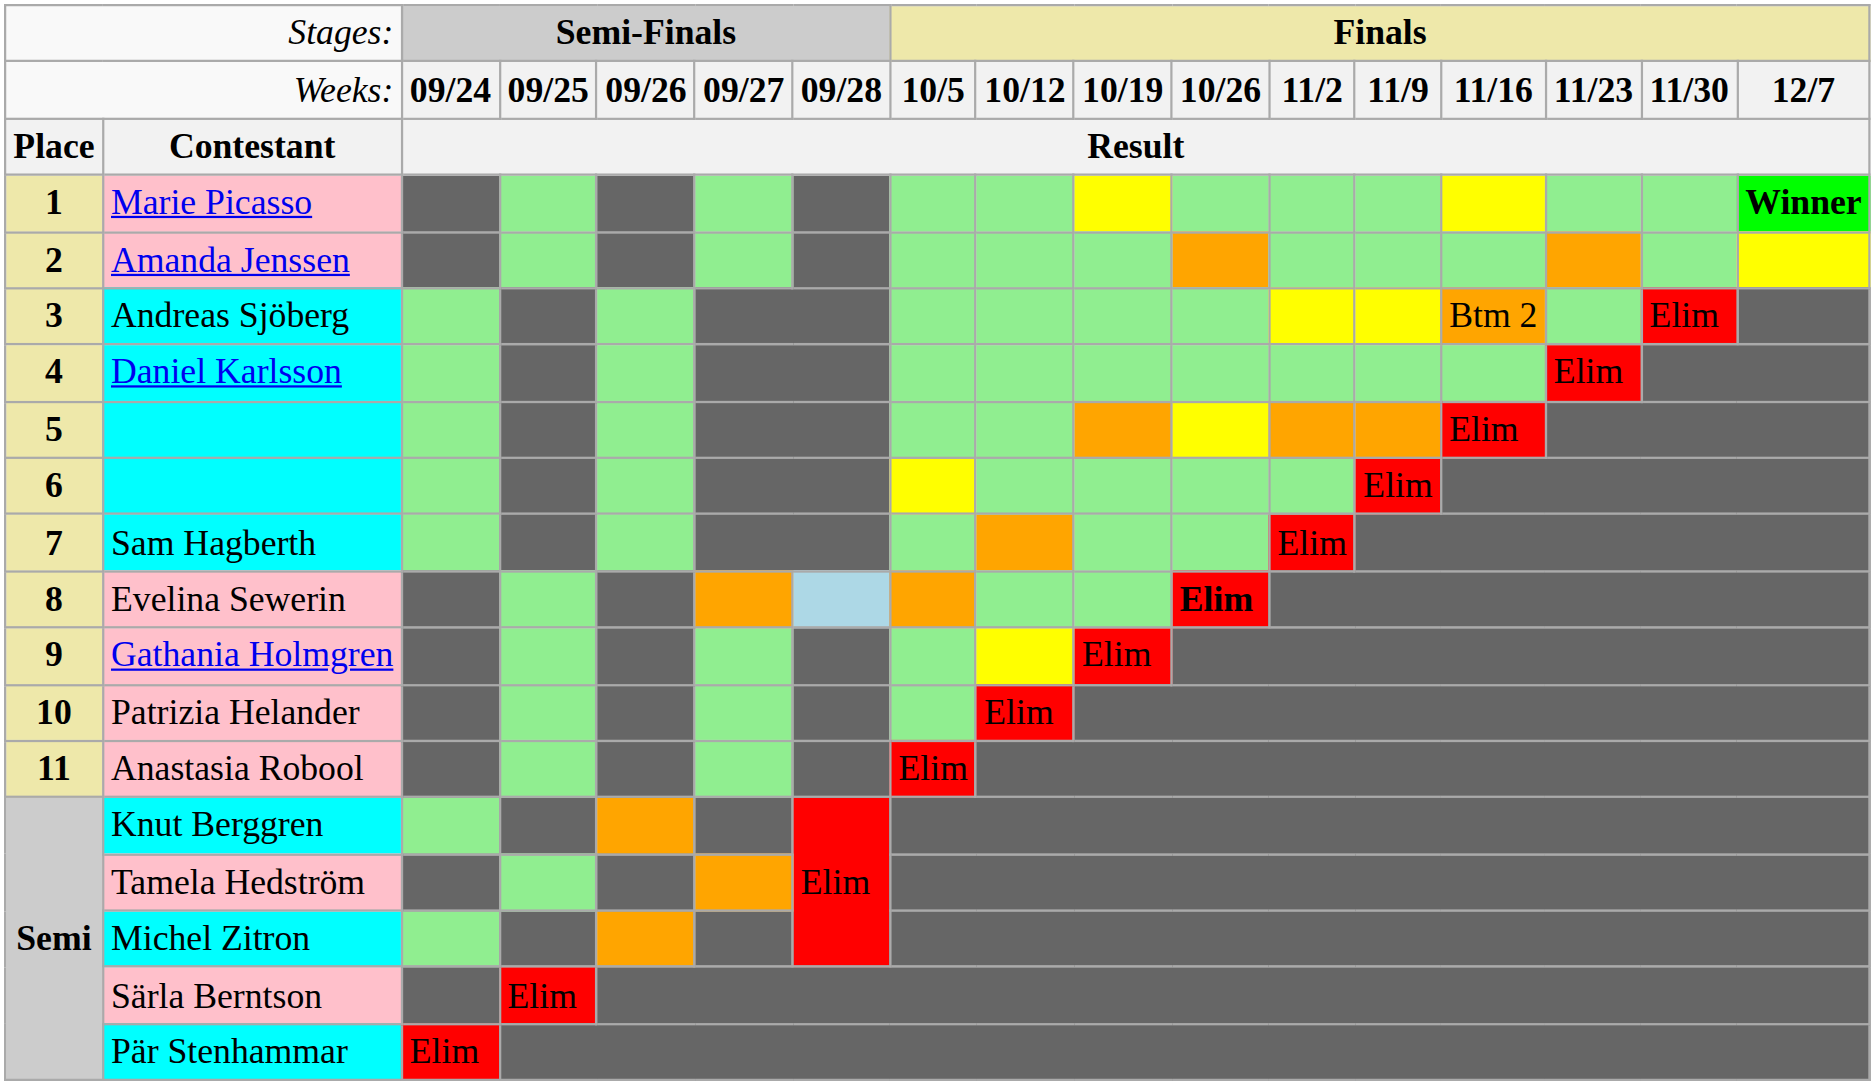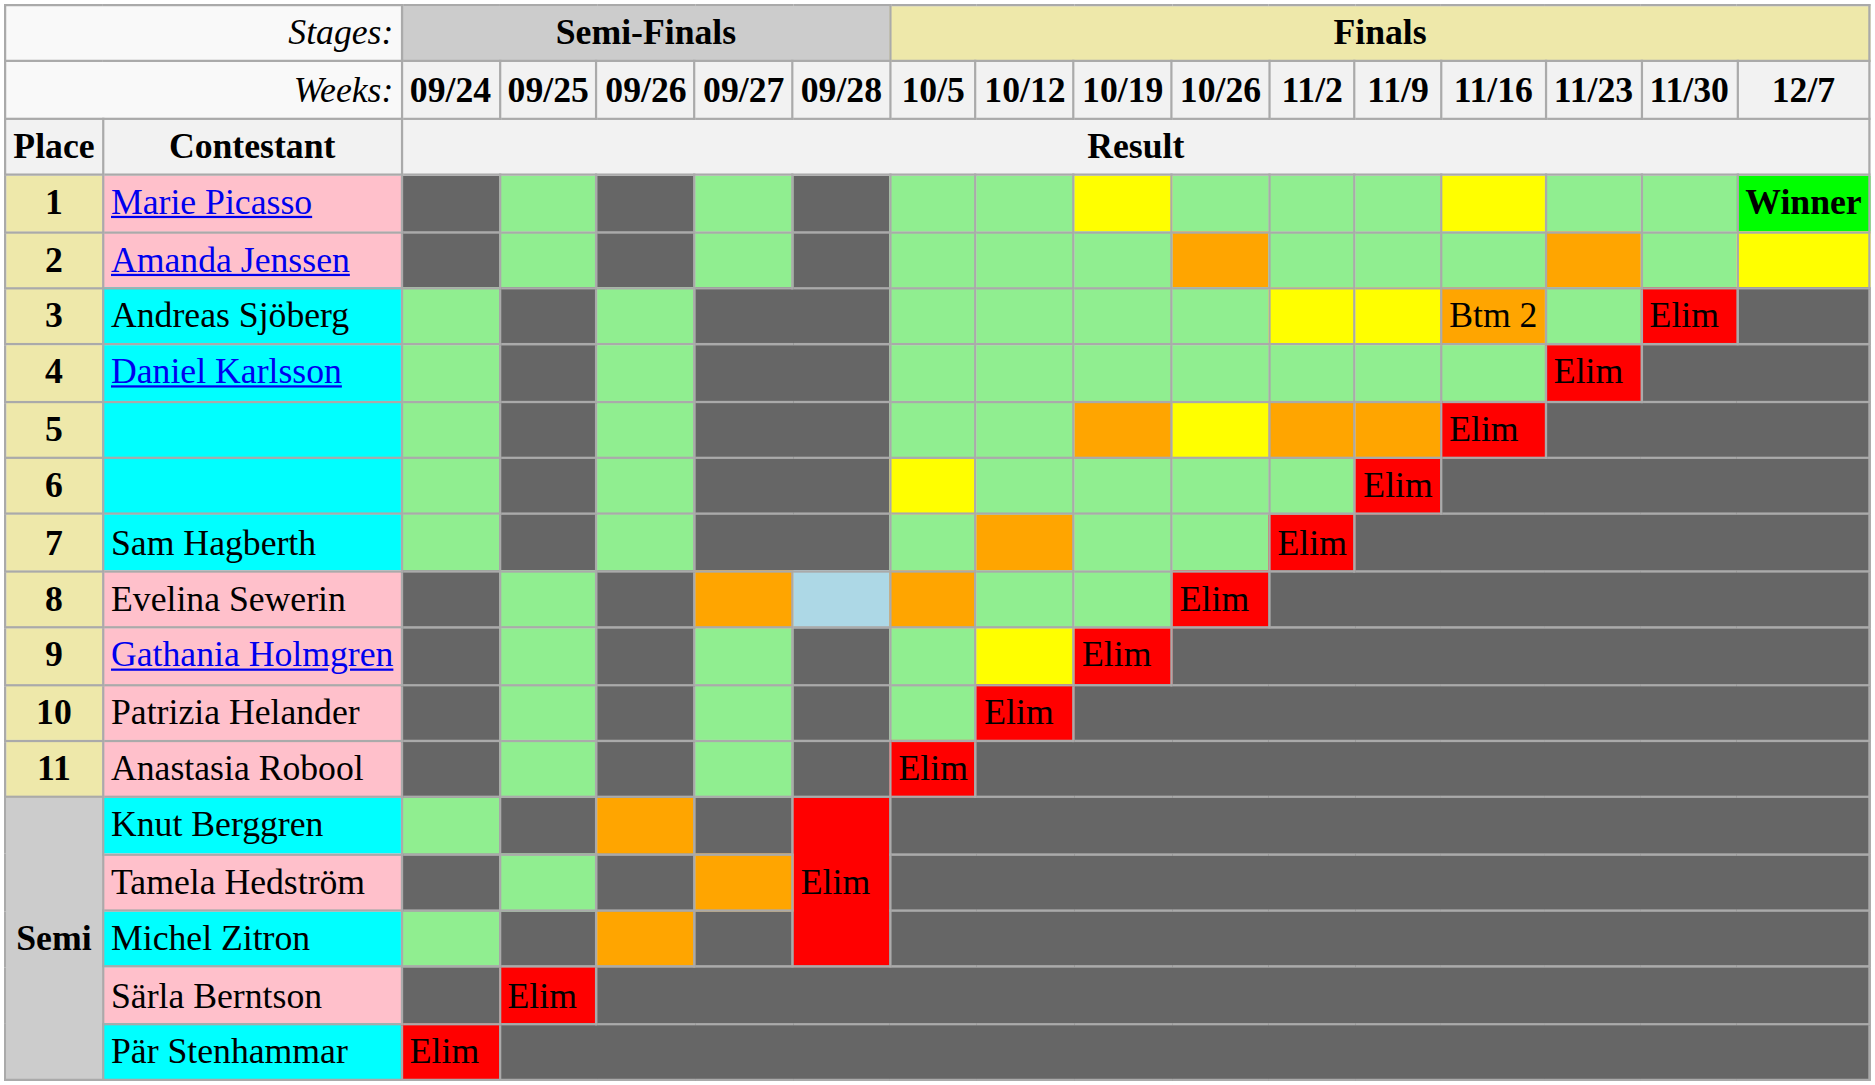(1216, 598) bold -> (1214, 598) normal
